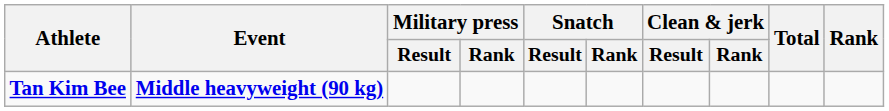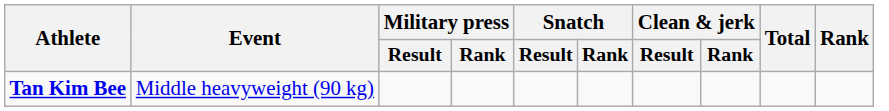(259, 89) bold -> (255, 89) normal
